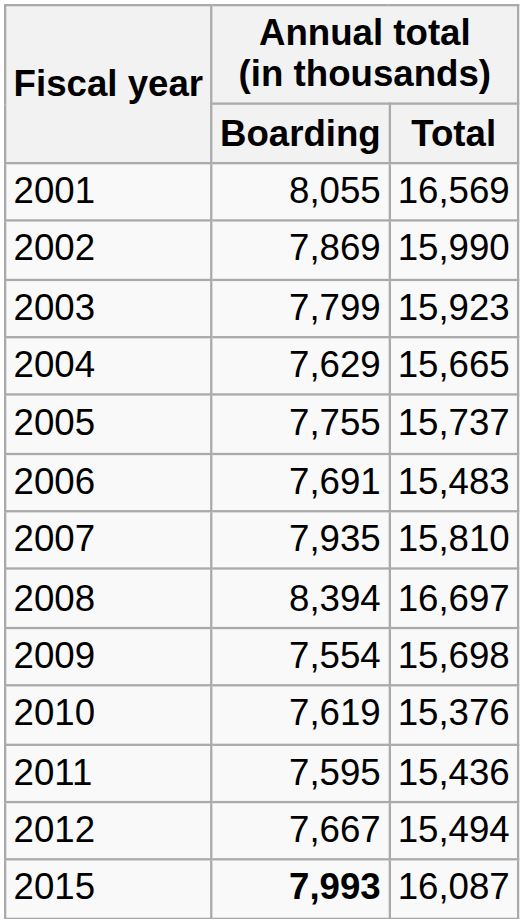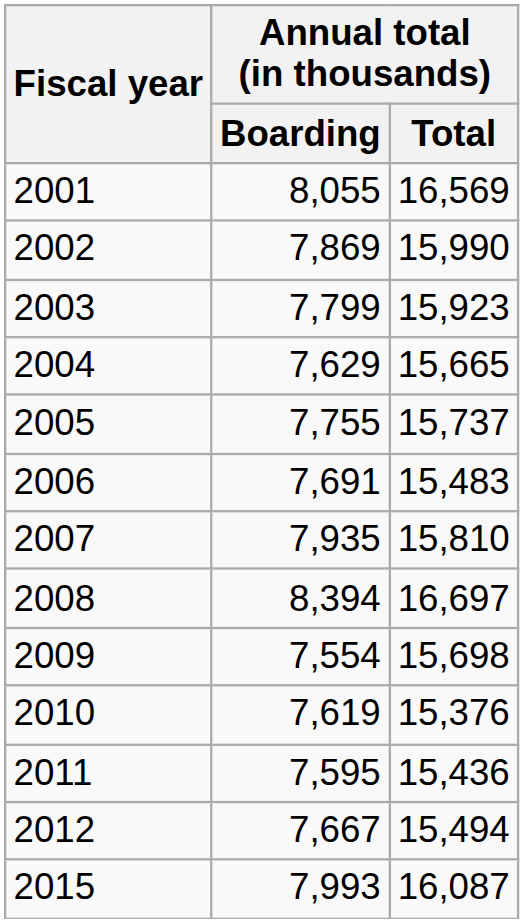(335, 888) bold -> (335, 888) normal
